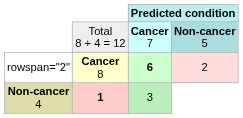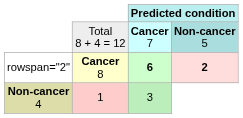(205, 67) normal -> (205, 67) bold
(100, 98) bold -> (100, 98) normal
